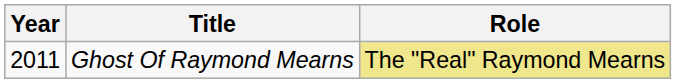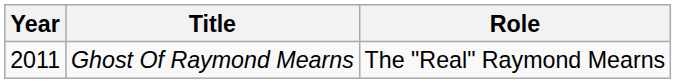(515, 60) khaki background -> (515, 60) no background
